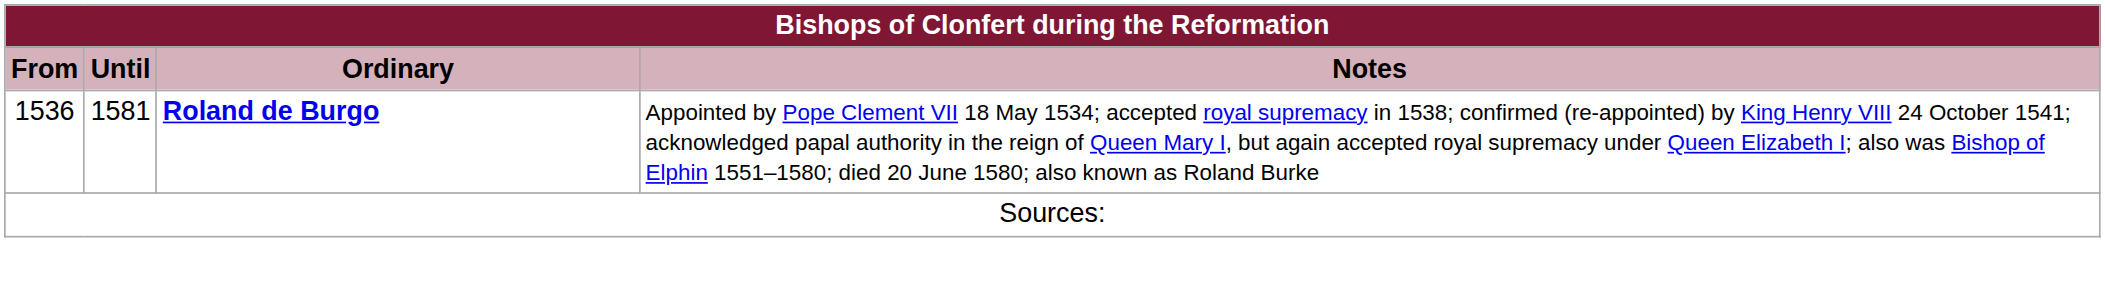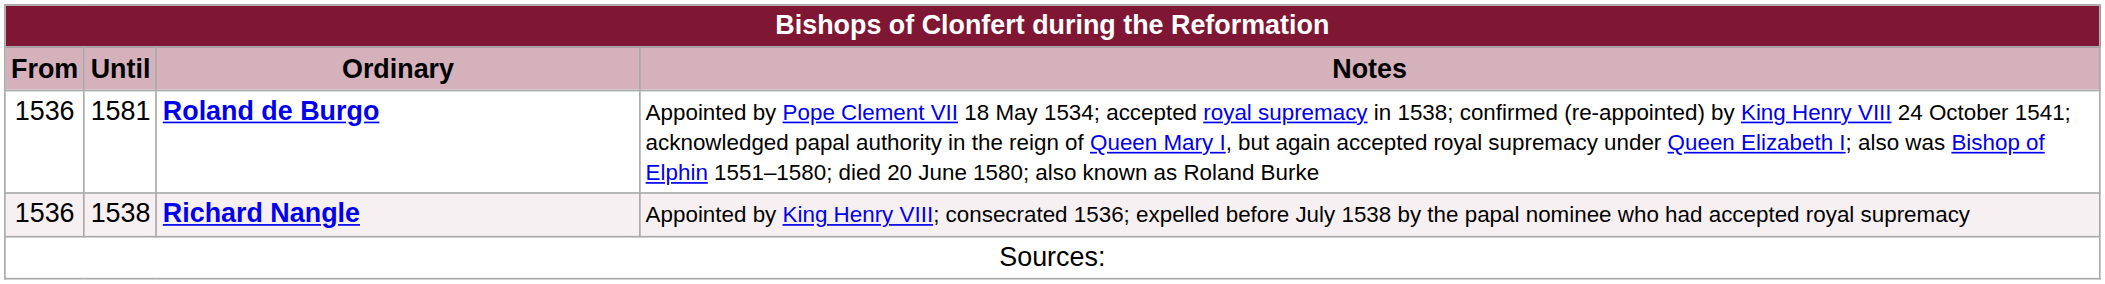+ row: (261, 214)
